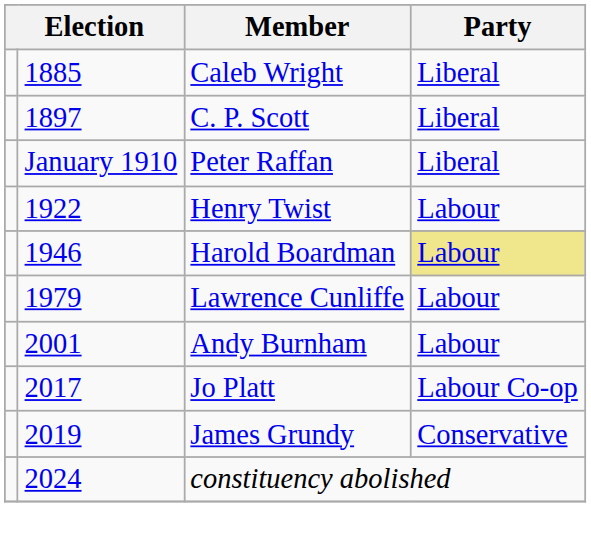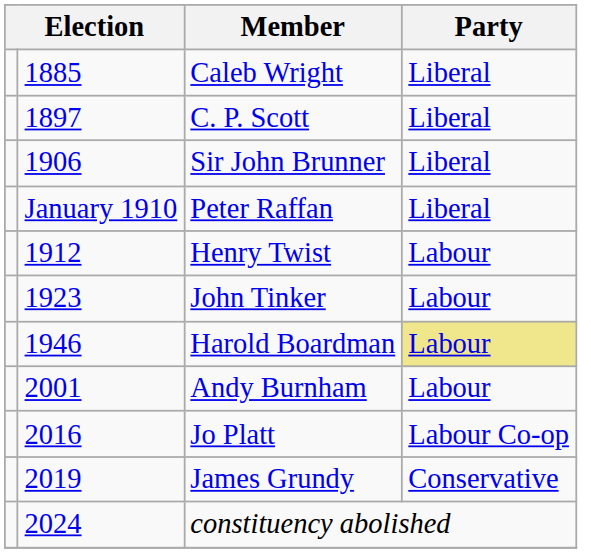+ row: (288, 162)
(53, 207) 1922 -> (53, 252) 1912
+ row: (258, 298)
- row: (297, 298)
(53, 388) 2017 -> (53, 433) 2016
